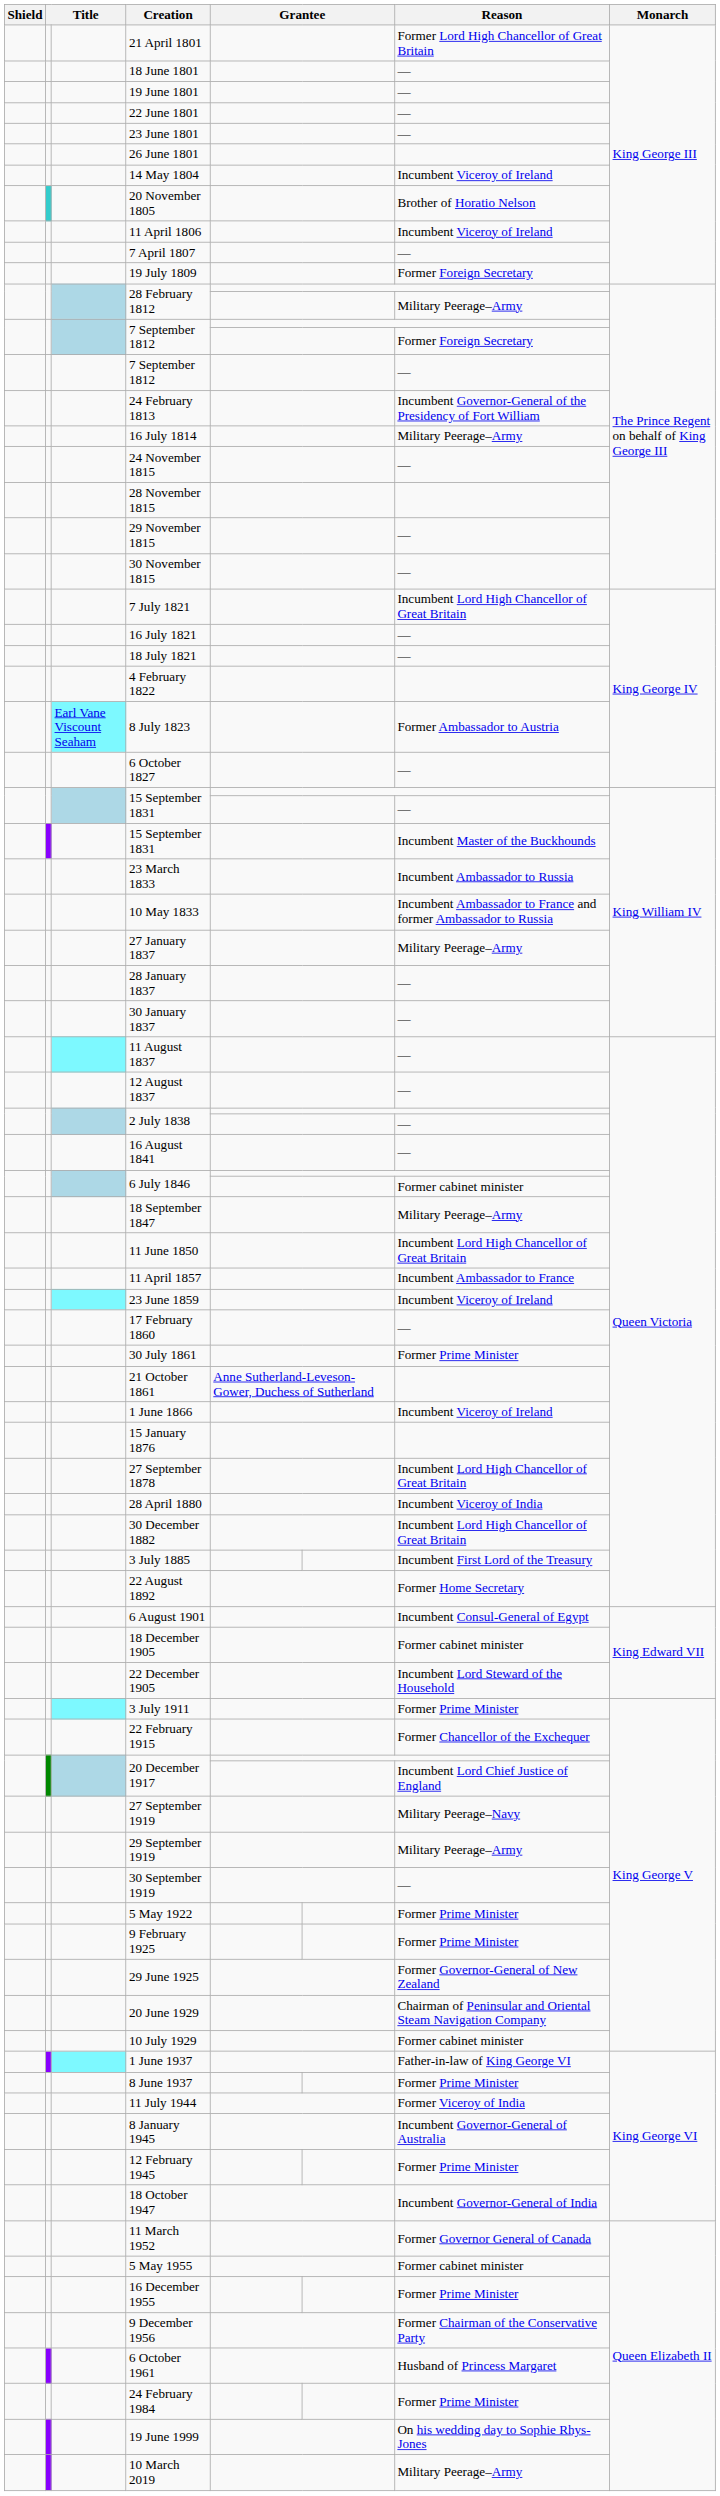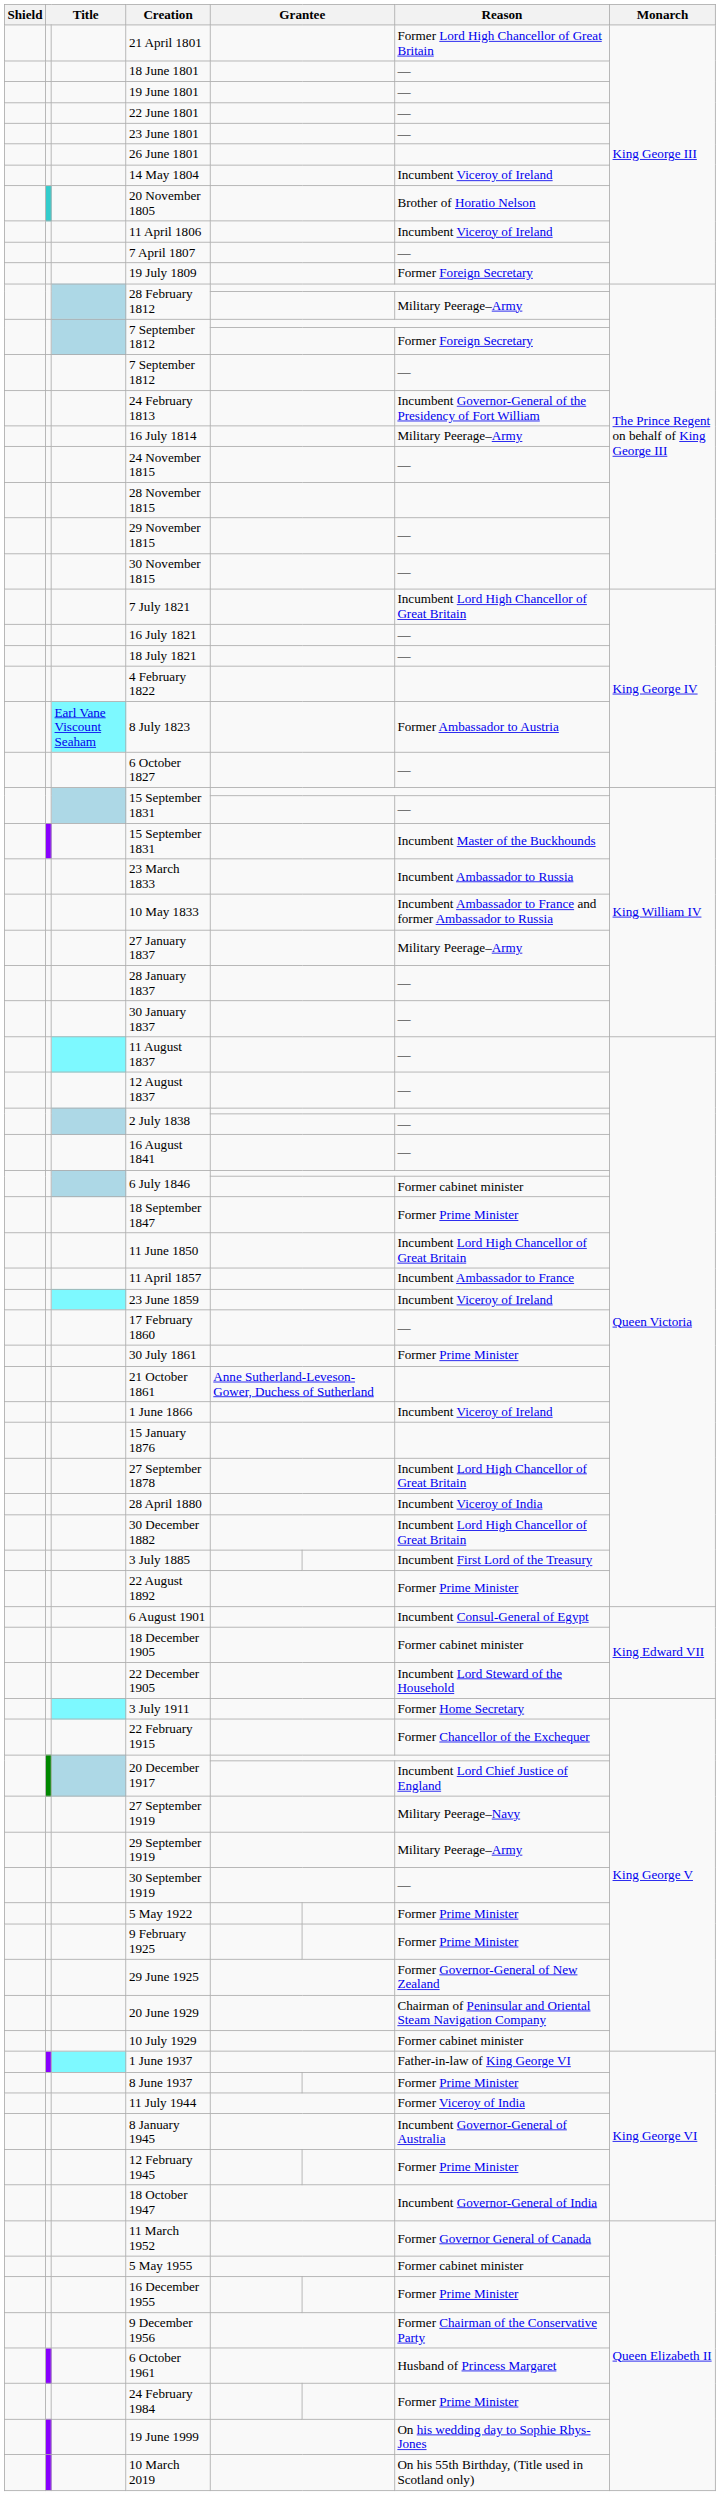(460, 1214) Military Peerage–Army -> (458, 1214) Former Prime Minister
(461, 1588) Former Home Secretary -> (458, 1588) Former Prime Minister
(458, 1708) Former Prime Minister -> (461, 1708) Former Home Secretary
(460, 2472) Military Peerage–Army -> (490, 2472) On his 55th Birthday, (Title used in Scotland only)
